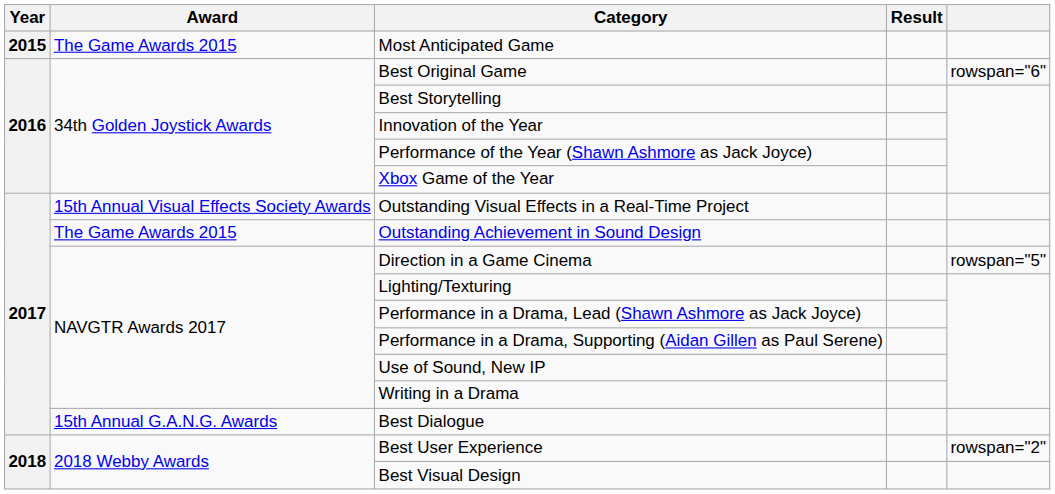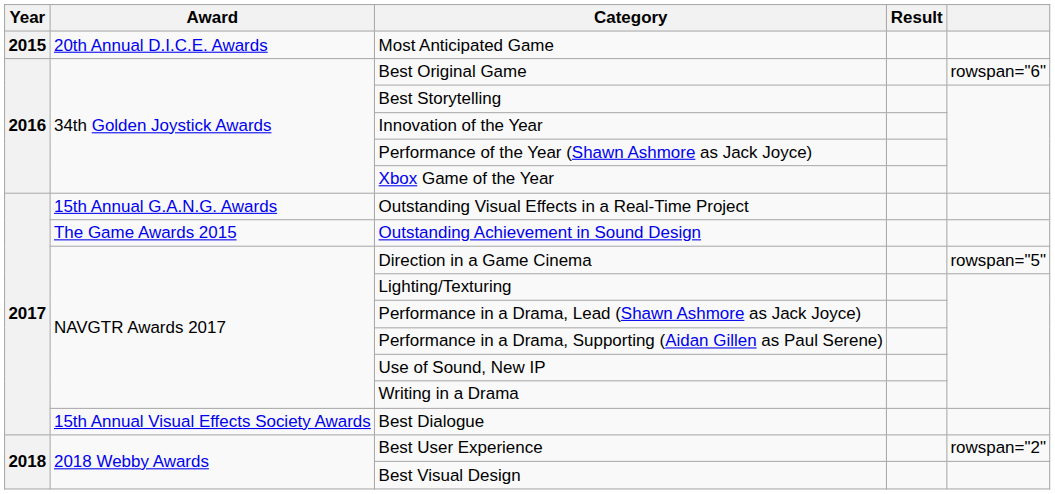(145, 44) The Game Awards 2015 -> (161, 44) 20th Annual D.I.C.E. Awards
(212, 206) 15th Annual Visual Effects Society Awards -> (166, 206) 15th Annual G.A.N.G. Awards
(166, 421) 15th Annual G.A.N.G. Awards -> (212, 421) 15th Annual Visual Effects Society Awards
